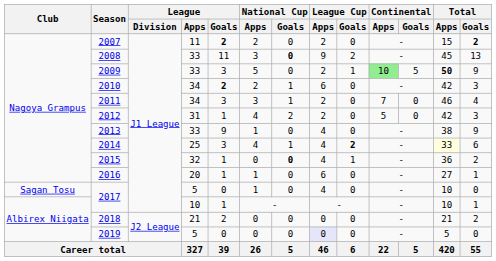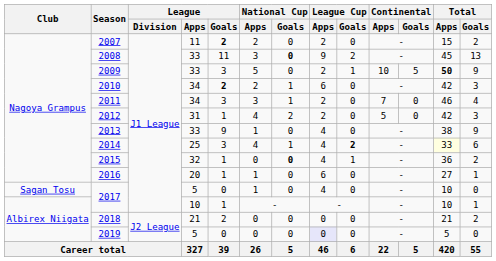(476, 41) bold -> (476, 41) normal
(384, 71) lightgreen background -> (384, 71) no background
